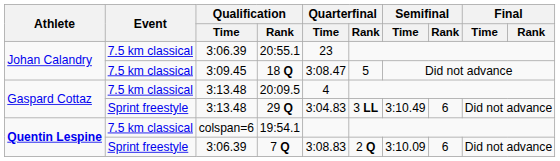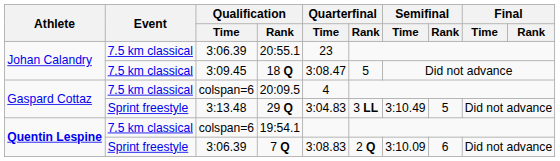(226, 90) 3:13.48 -> (226, 90) colspan=6
(445, 109) 6 -> (445, 109) 5
